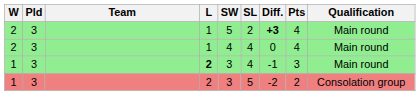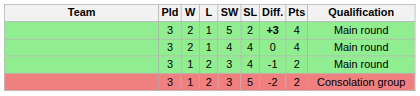columns swapped: (122, 13) <-> (14, 13)
(209, 64) bold -> (209, 64) normal
(297, 64) 3 -> (297, 64) 2
